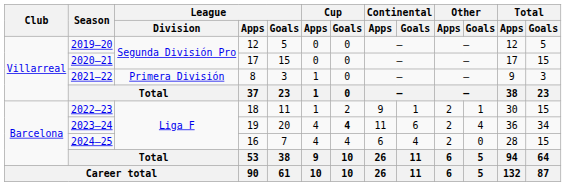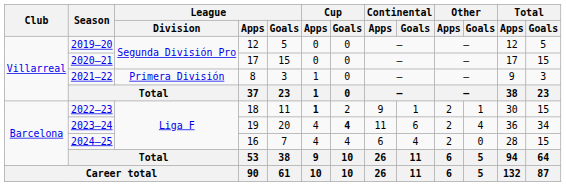(316, 109) normal -> (316, 109) bold
